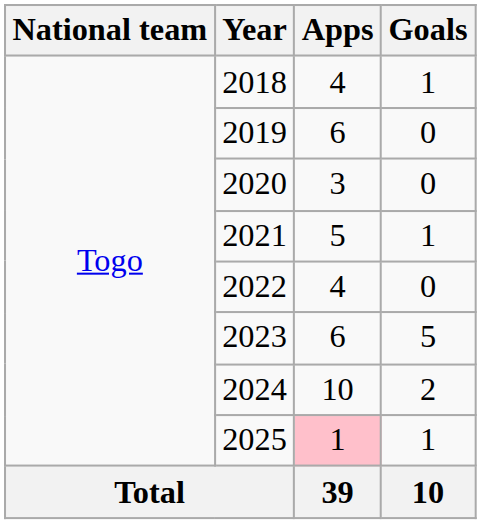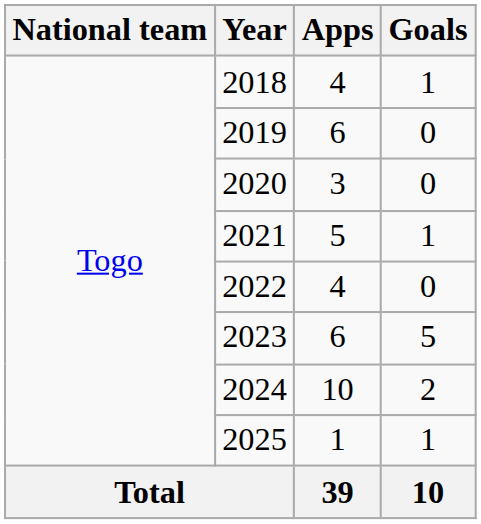(338, 440) pink background -> (338, 440) no background
